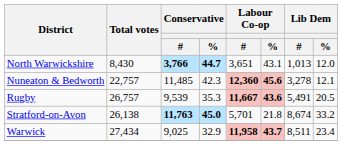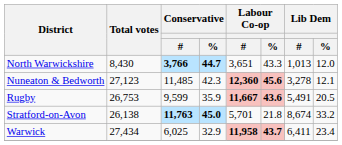(273, 64) 43.1 -> (273, 64) 43.3
(124, 81) 22,757 -> (124, 81) 27,123
(124, 98) 26,757 -> (124, 98) 26,753
(176, 98) 9,539 -> (176, 98) 9,599
(211, 98) 35.3 -> (211, 98) 35.9
(176, 132) 9,025 -> (176, 132) 6,025
(299, 132) 8,511 -> (299, 132) 6,411
